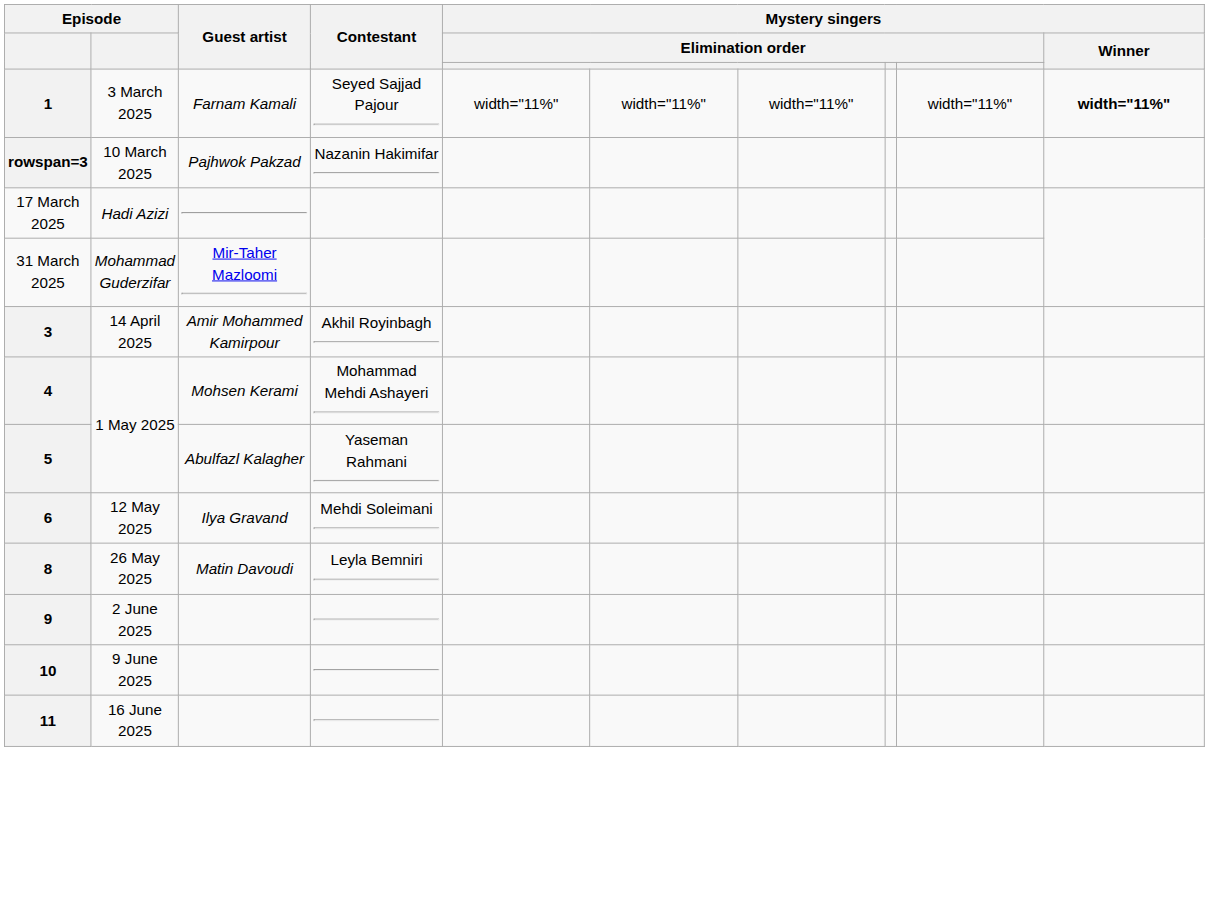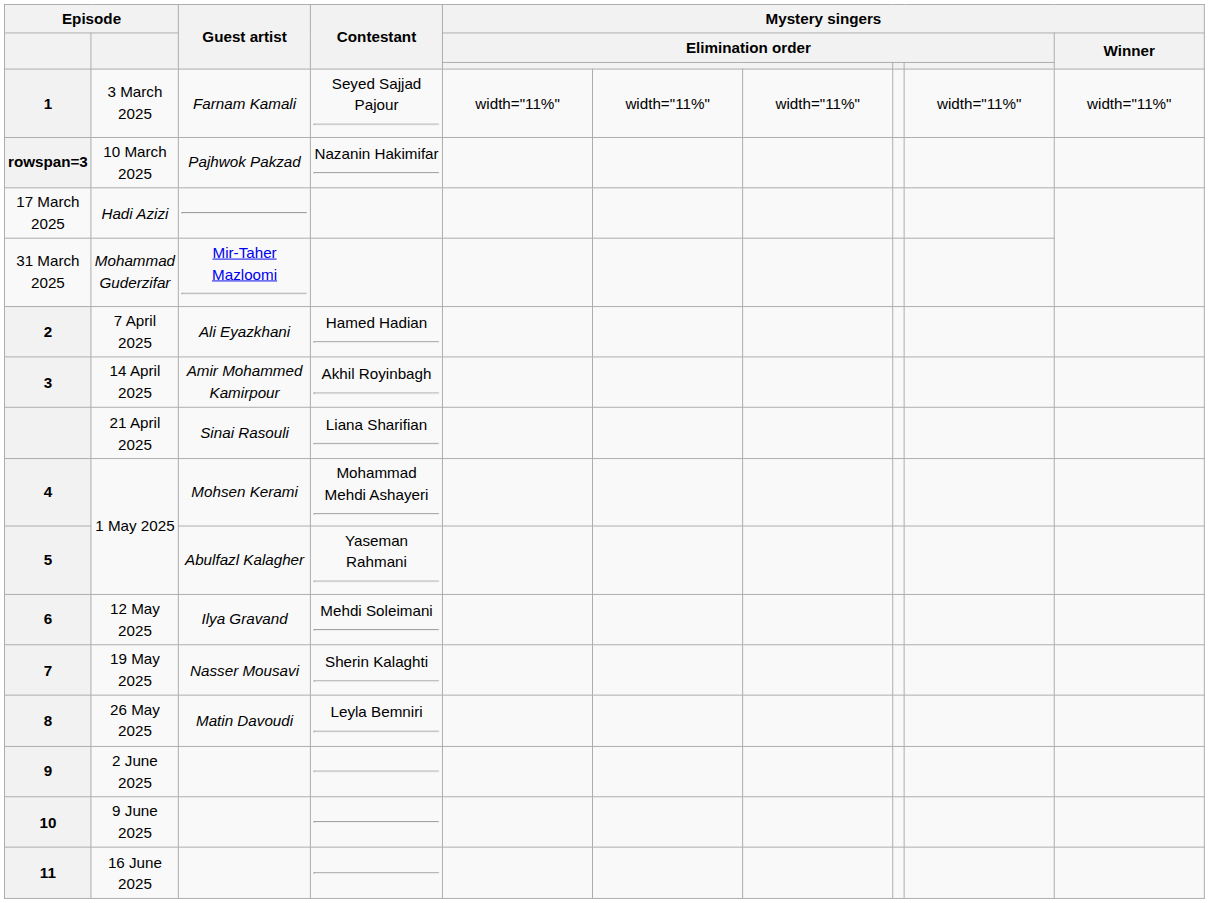(1124, 103) bold -> (1129, 103) normal
+ row: (48, 332)
+ row: (48, 433)
+ row: (48, 670)
